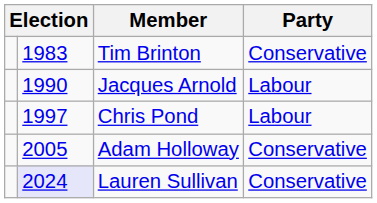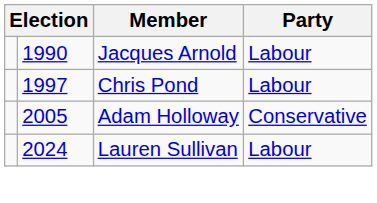- row: (149, 52)
(45, 181) lavender background -> (45, 149) no background
(308, 181) Conservative -> (280, 149) Labour
